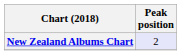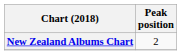(156, 41) lavender background -> (156, 41) no background
